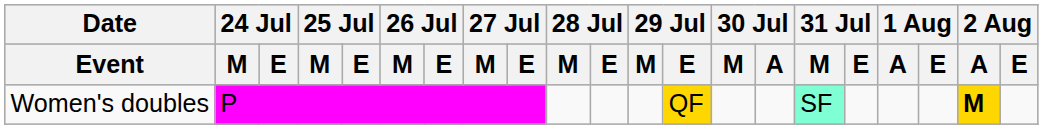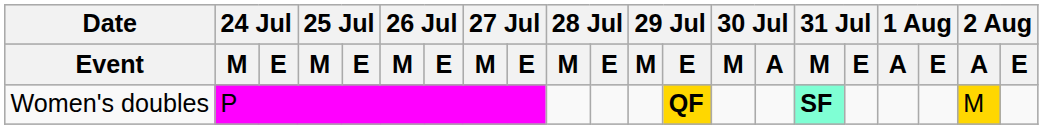(686, 104) normal -> (686, 104) bold
(816, 104) normal -> (816, 104) bold
(974, 104) bold -> (974, 104) normal
